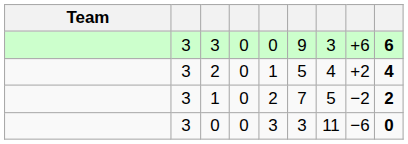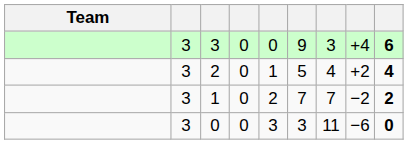(360, 44) +6 -> (360, 44) +4
(331, 98) 5 -> (331, 98) 7
